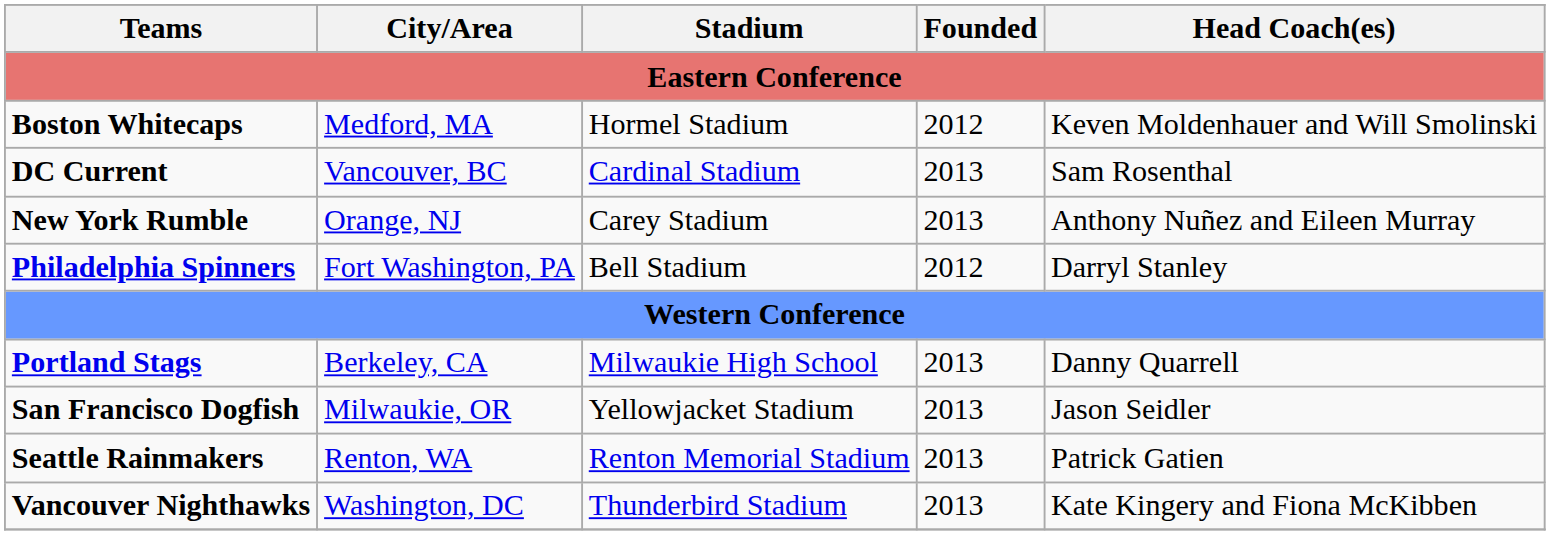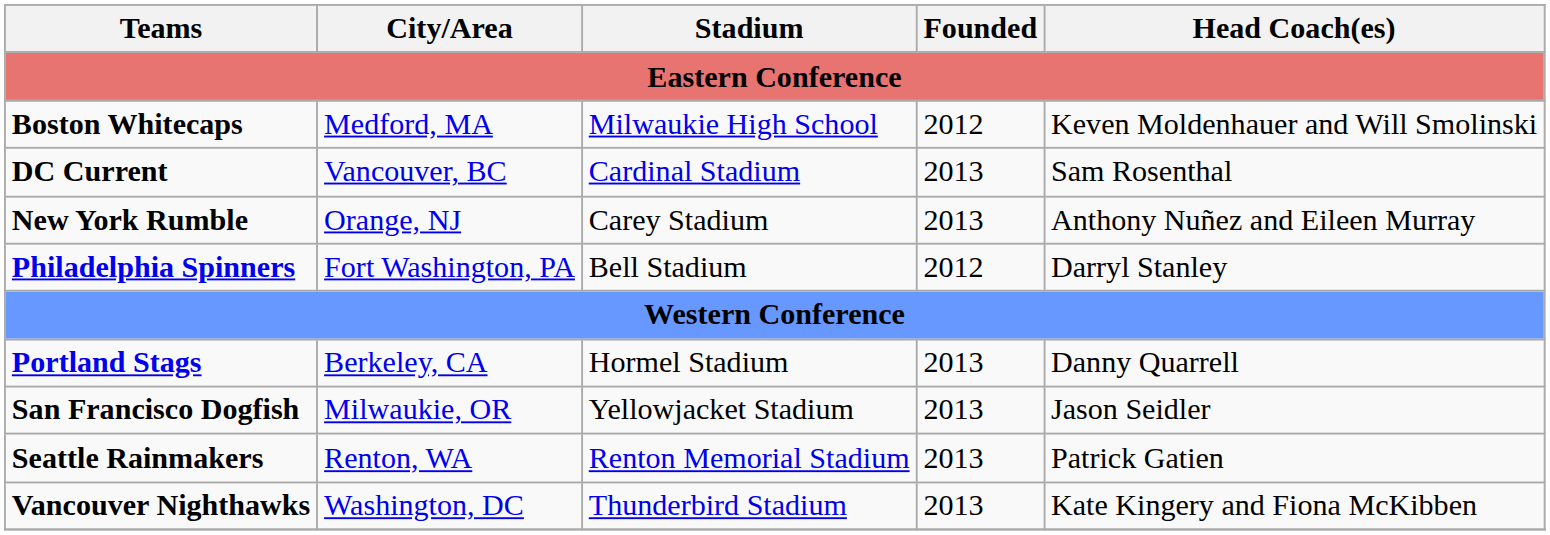(689, 123) Hormel Stadium -> (733, 123) Milwaukie High School
(733, 362) Milwaukie High School -> (689, 362) Hormel Stadium
